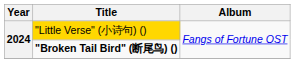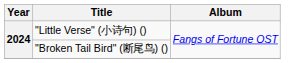(91, 30) gold background -> (91, 30) no background
(106, 49) bold -> (102, 49) normal
